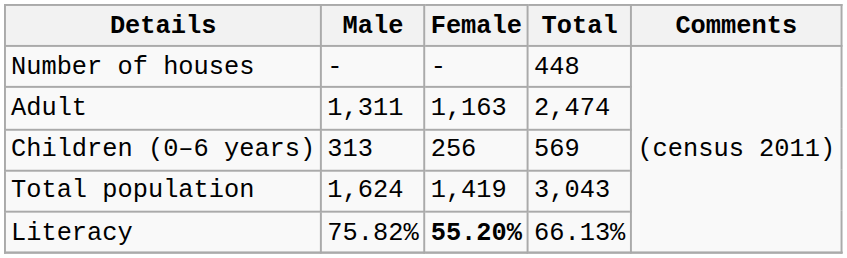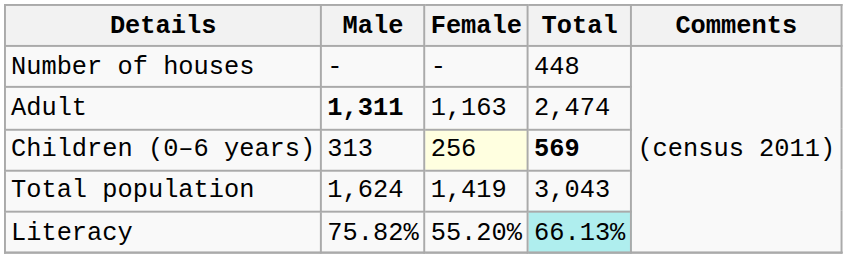(365, 108) normal -> (365, 108) bold
(454, 150) no background -> (454, 150) lightyellow background
(557, 150) normal -> (557, 150) bold
(476, 232) bold -> (476, 232) normal
(580, 232) no background -> (580, 232) paleturquoise background
